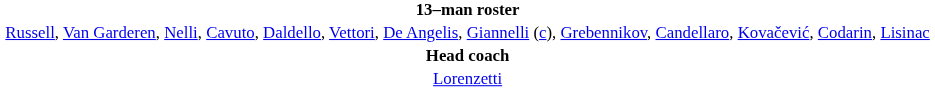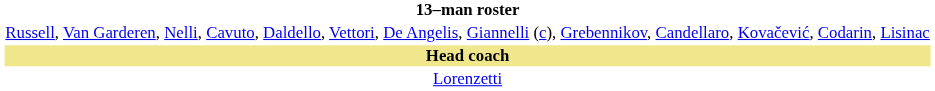(468, 55) no background -> (468, 55) khaki background
